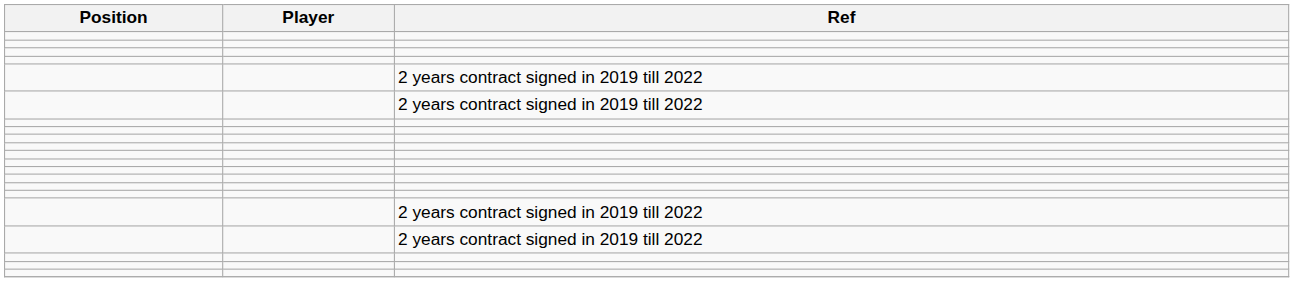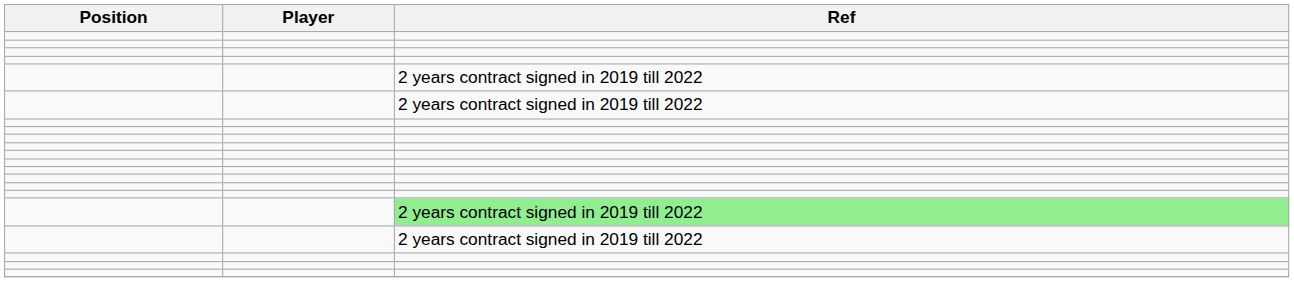(550, 211) no background -> (550, 211) lightgreen background
